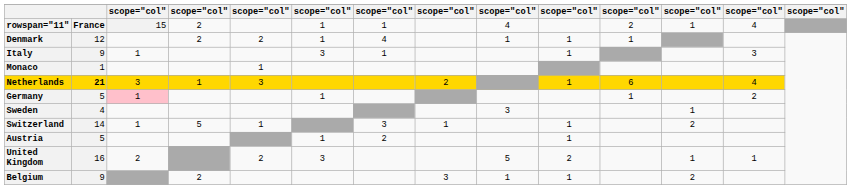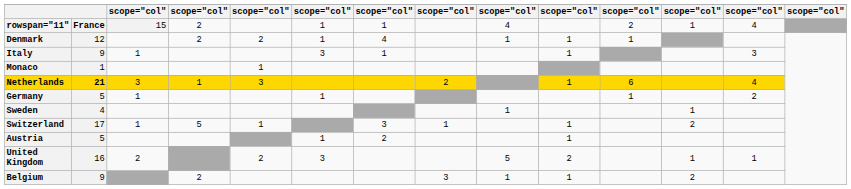(138, 97) pink background -> (138, 97) no background
(507, 111) 3 -> (507, 111) 1
(99, 125) 14 -> (99, 125) 17
